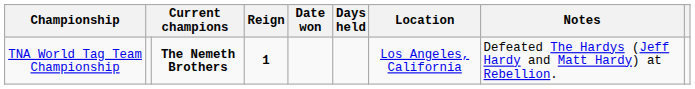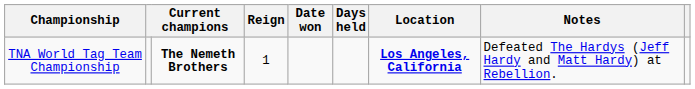(266, 61) bold -> (266, 61) normal
(425, 61) normal -> (425, 61) bold
